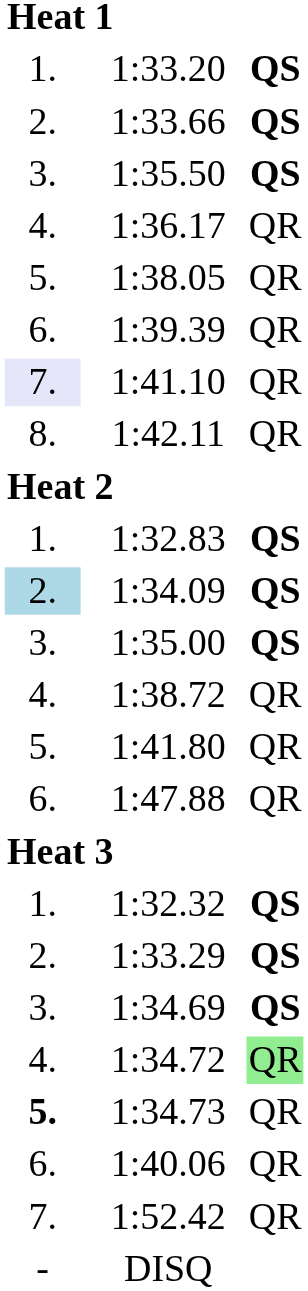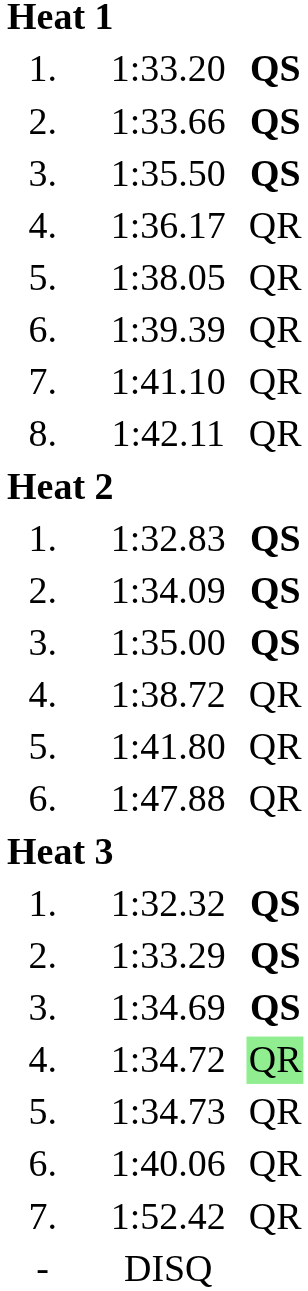(43, 381) lavender background -> (43, 381) no background
(43, 590) lightblue background -> (43, 590) no background
(43, 1111) bold -> (43, 1111) normal
